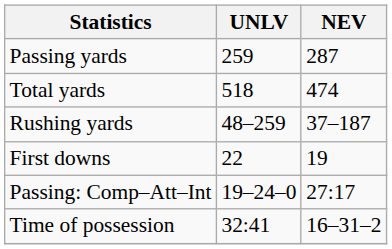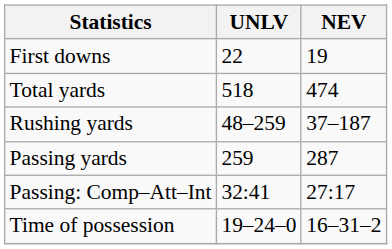rows swapped: (60, 157) <-> (68, 55)
(259, 191) 19–24–0 -> (246, 191) 32:41
(246, 225) 32:41 -> (259, 225) 19–24–0
